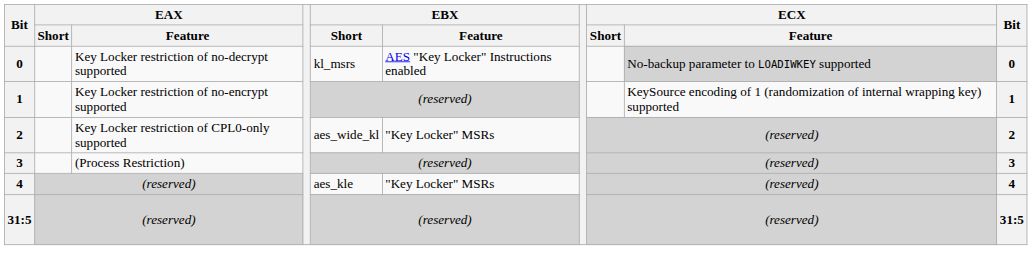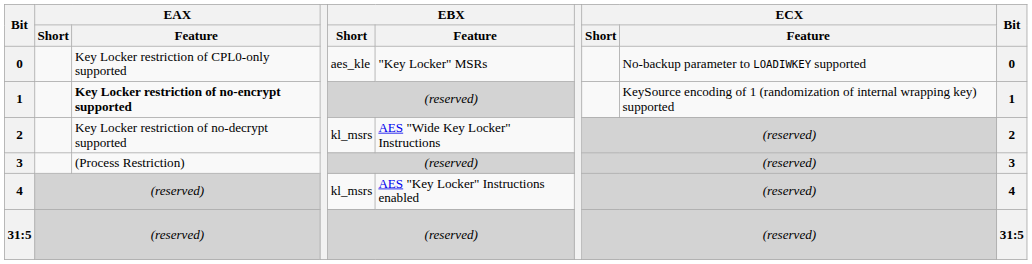(171, 63) Key Locker restriction of no-decrypt supported -> (172, 63) Key Locker restriction of CPL0-only supported
(334, 63) kl_msrs -> (350, 63) aes_kle
(468, 63) AES "Key Locker" Instructions enabled -> (433, 63) "Key Locker" MSRs
(749, 63) lightgrey background -> (744, 63) no background
(171, 99) normal -> (178, 99) bold
(172, 135) Key Locker restriction of CPL0-only supported -> (171, 135) Key Locker restriction of no-decrypt supported
(346, 135) aes_wide_kl -> (352, 135) kl_msrs
(440, 135) "Key Locker" MSRs -> (445, 135) AES "Wide Key Locker" Instructions
(333, 184) aes_kle -> (352, 191) kl_msrs
(440, 184) "Key Locker" MSRs -> (462, 191) AES "Key Locker" Instructions enabled
